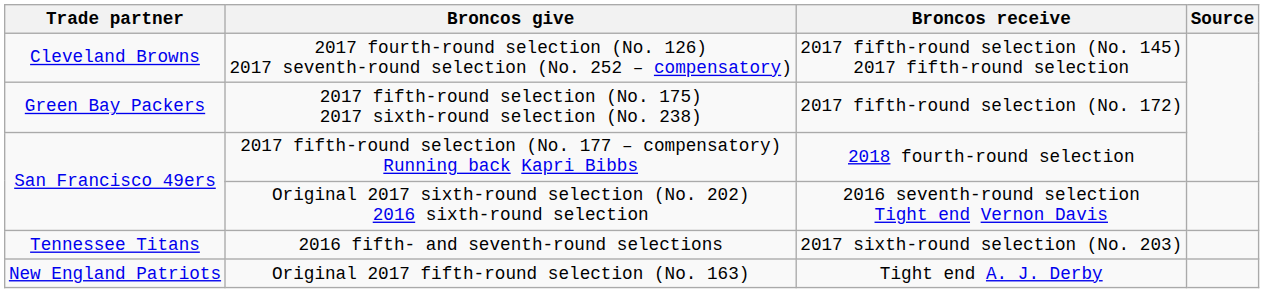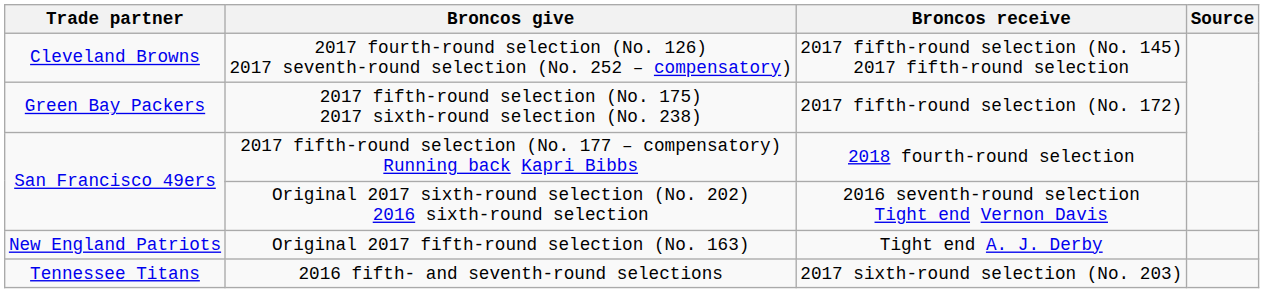rows swapped: (511, 274) <-> (511, 245)
